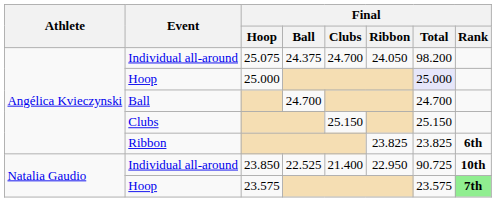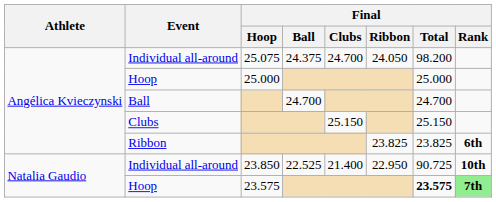(434, 79) lavender background -> (434, 79) no background
(434, 186) normal -> (434, 186) bold
